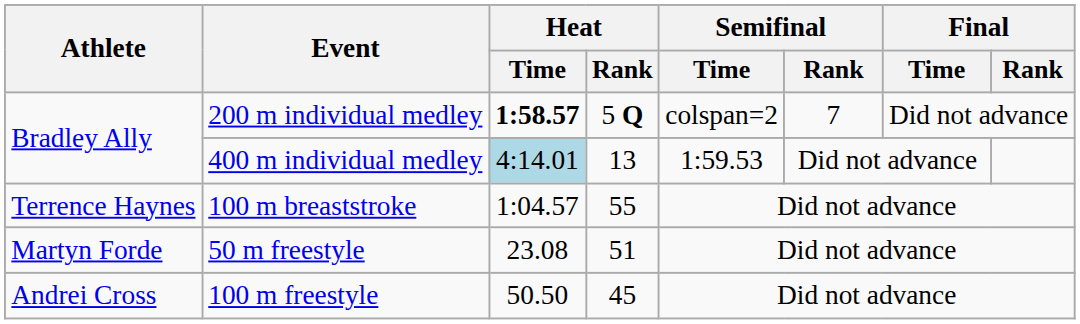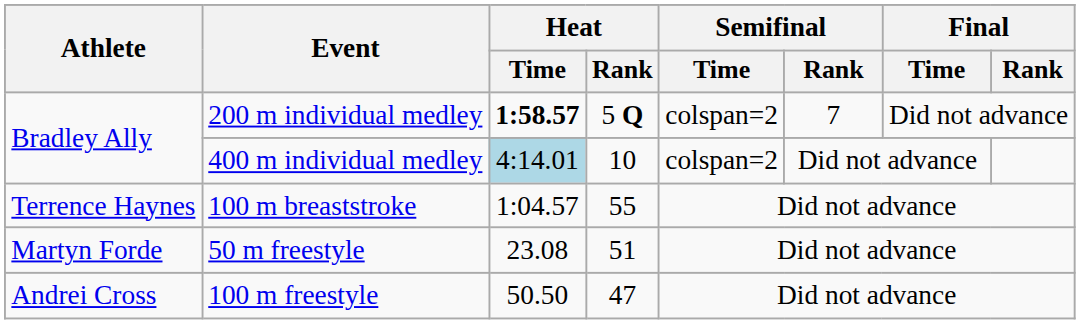(622, 160) 13 -> (622, 160) 10
(722, 160) 1:59.53 -> (722, 160) colspan=2
(622, 295) 45 -> (622, 295) 47
